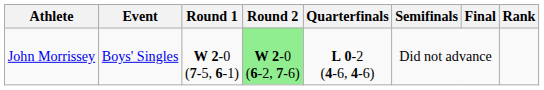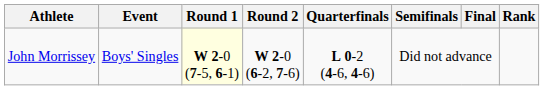(212, 64) no background -> (212, 64) lightyellow background
(273, 64) lightgreen background -> (273, 64) no background
